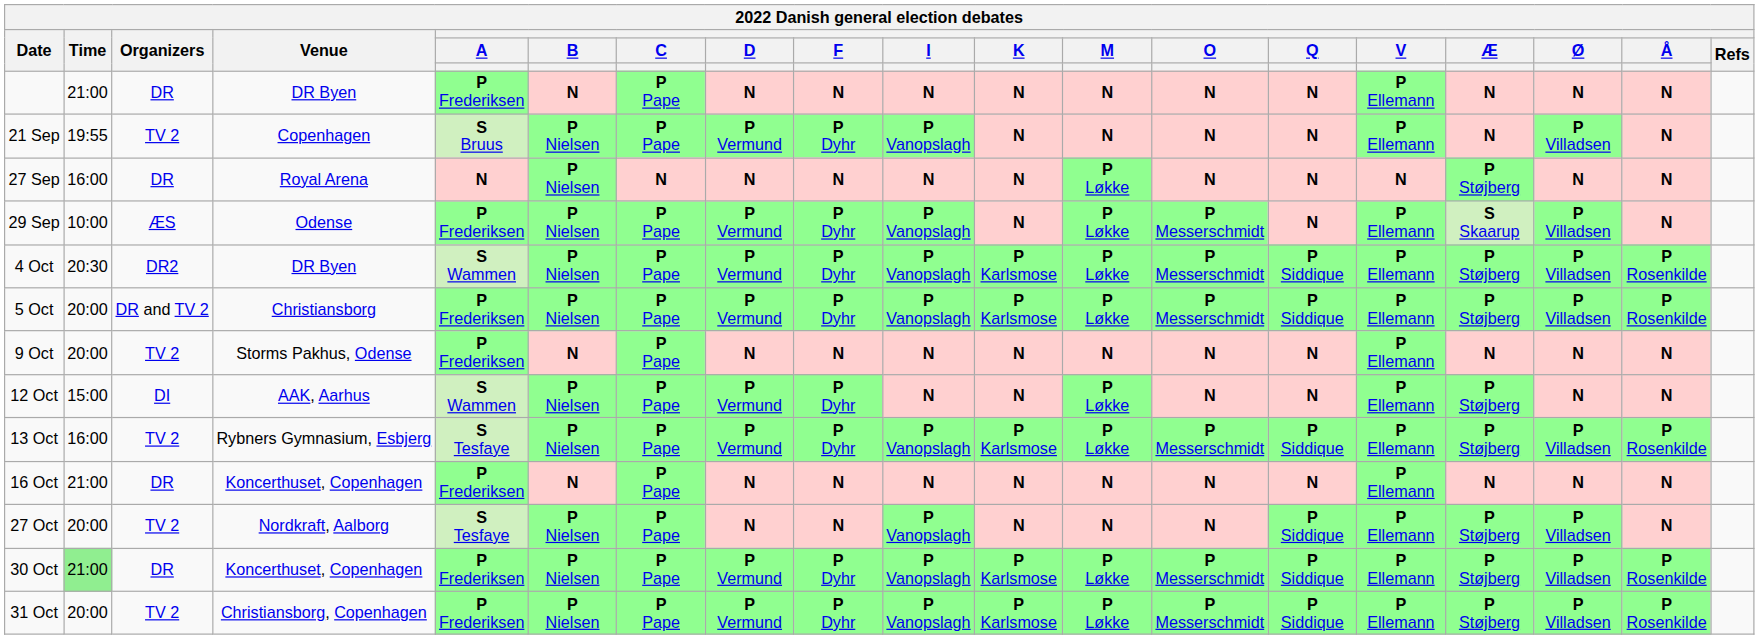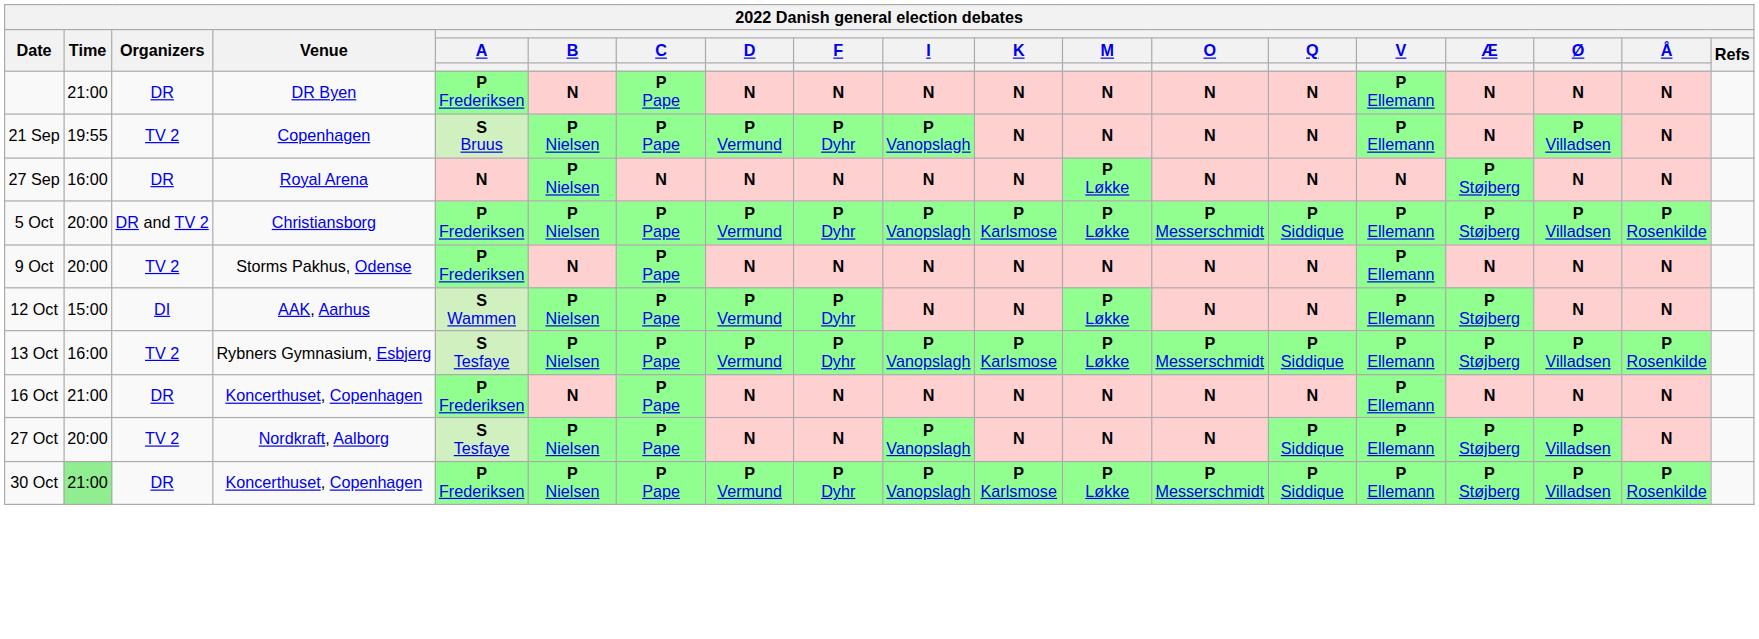- row: (34, 222)
- row: (34, 266)
- row: (34, 613)
